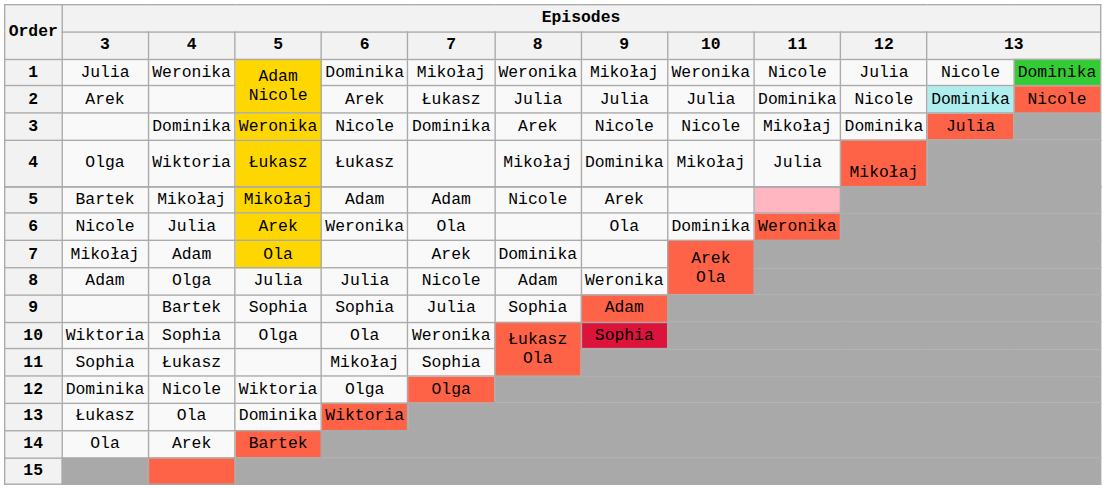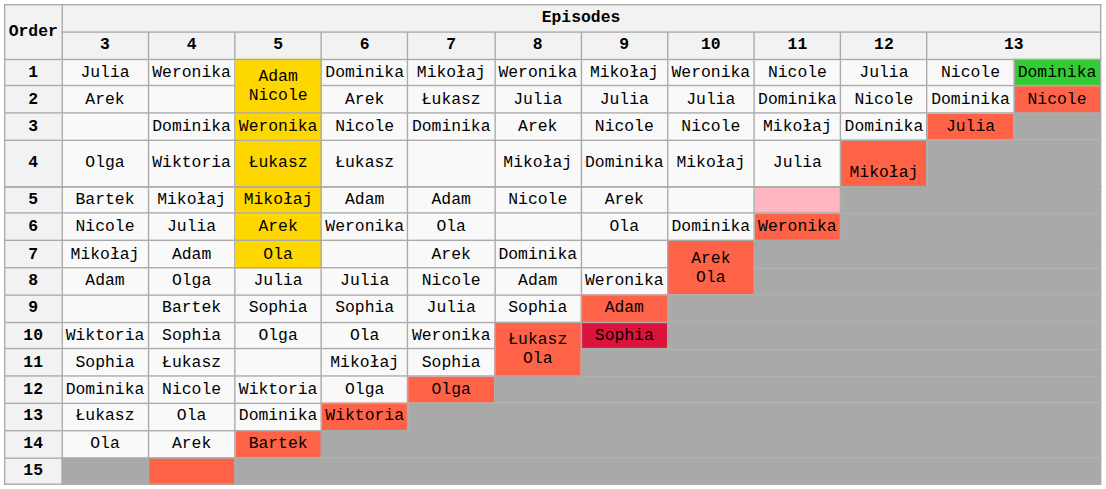(970, 99) paleturquoise background -> (970, 99) no background
